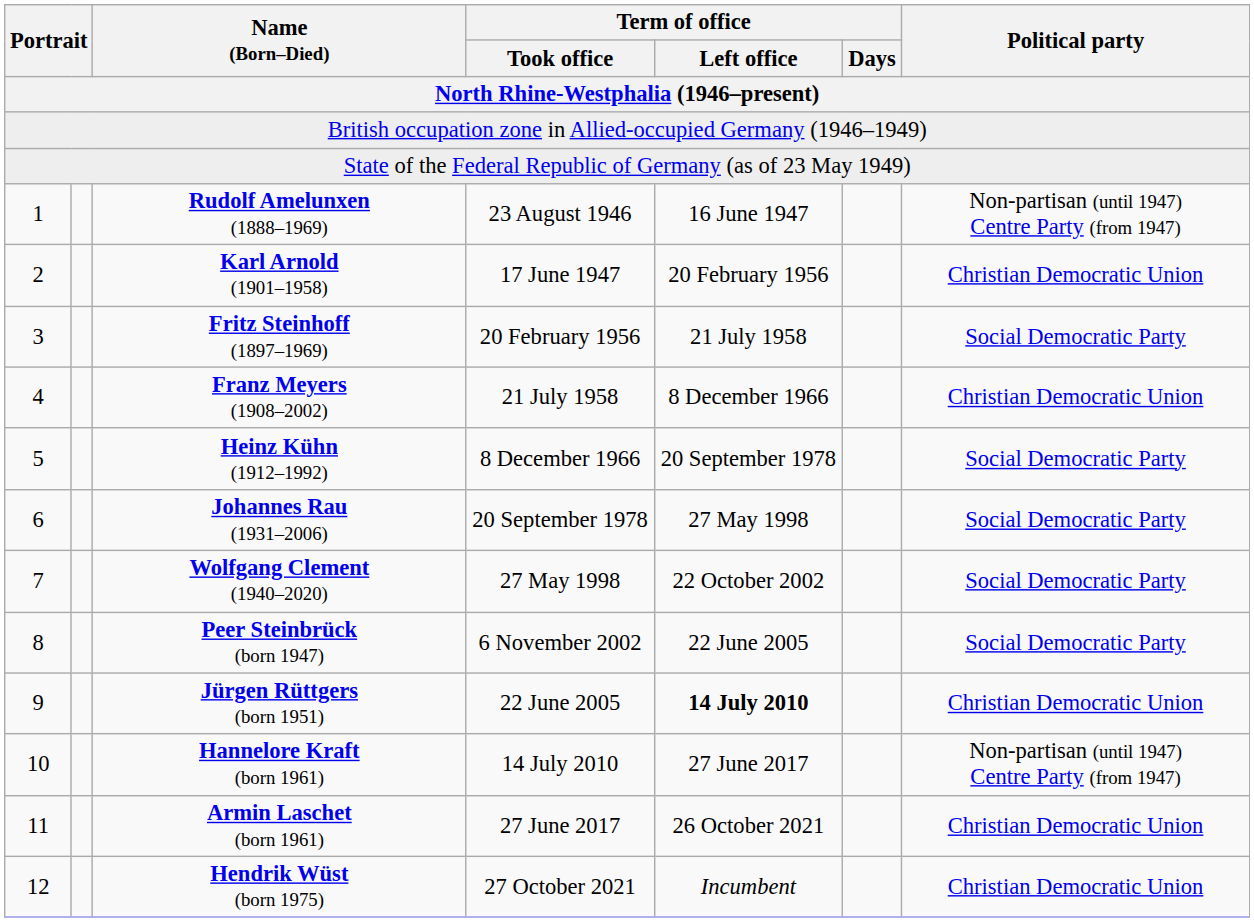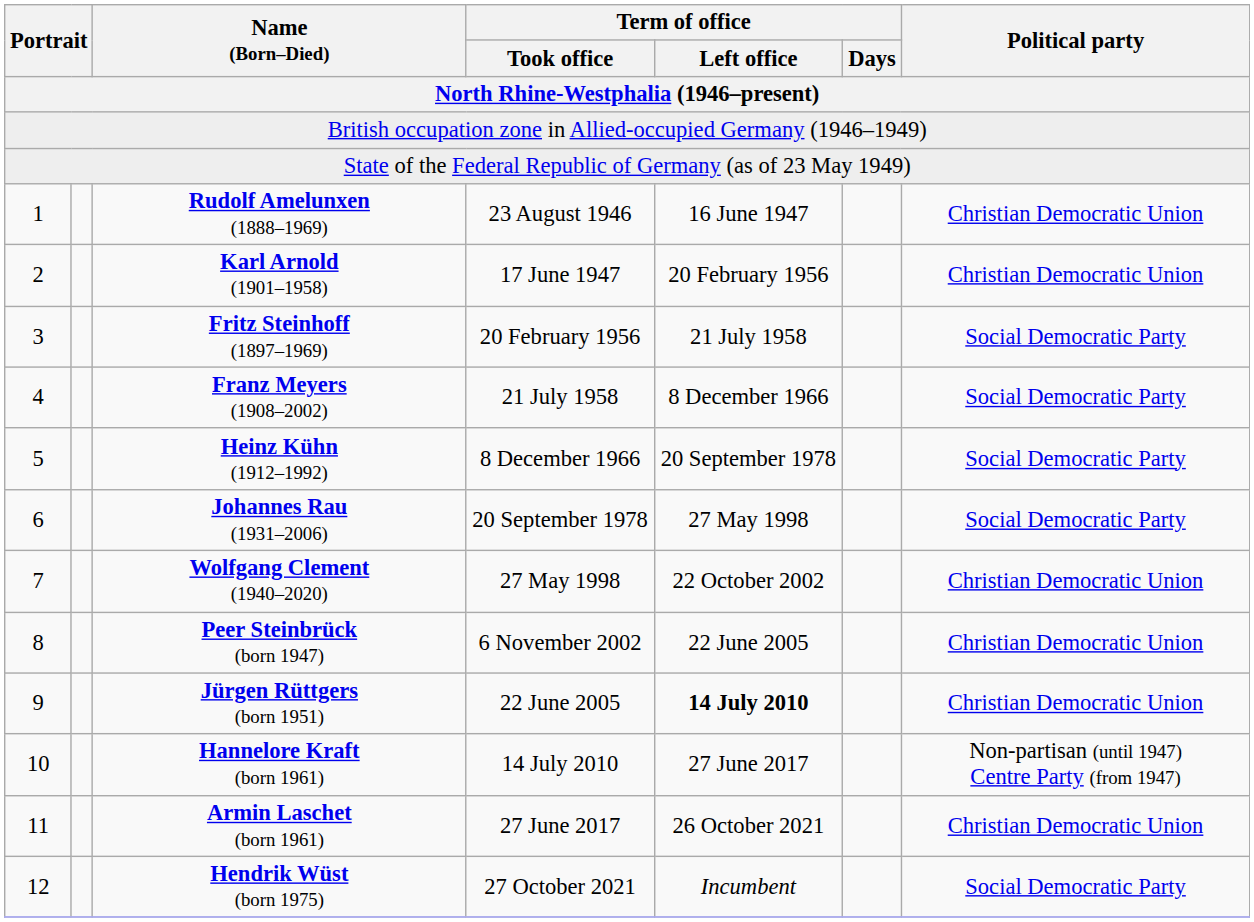(1076, 213) Non-partisan (until 1947) Centre Party (from 1947) -> (1076, 213) Christian Democratic Union
(1076, 397) Christian Democratic Union -> (1076, 397) Social Democratic Party
(1076, 580) Social Democratic Party -> (1076, 580) Christian Democratic Union
(1076, 642) Social Democratic Party -> (1076, 642) Christian Democratic Union
(1076, 886) Christian Democratic Union -> (1076, 886) Social Democratic Party
